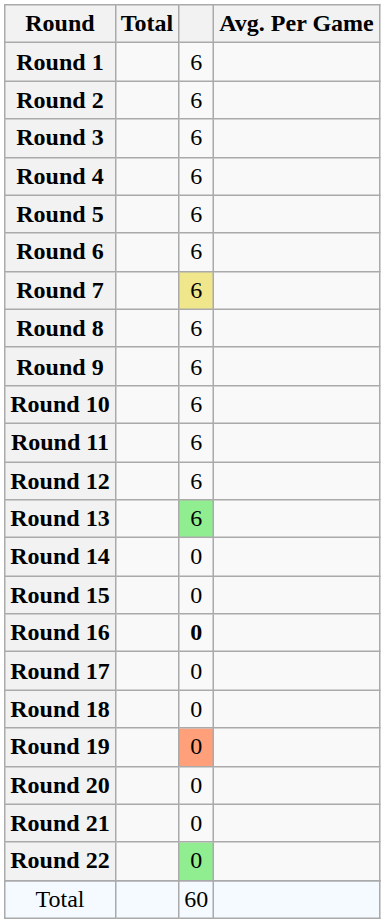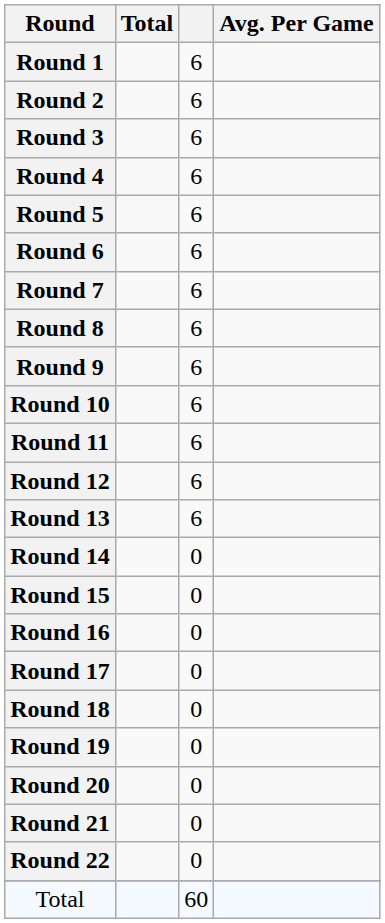(196, 289) khaki background -> (196, 289) no background
(196, 518) lightgreen background -> (196, 518) no background
(196, 632) bold -> (196, 632) normal
(196, 746) lightsalmon background -> (196, 746) no background
(196, 860) lightgreen background -> (196, 860) no background
